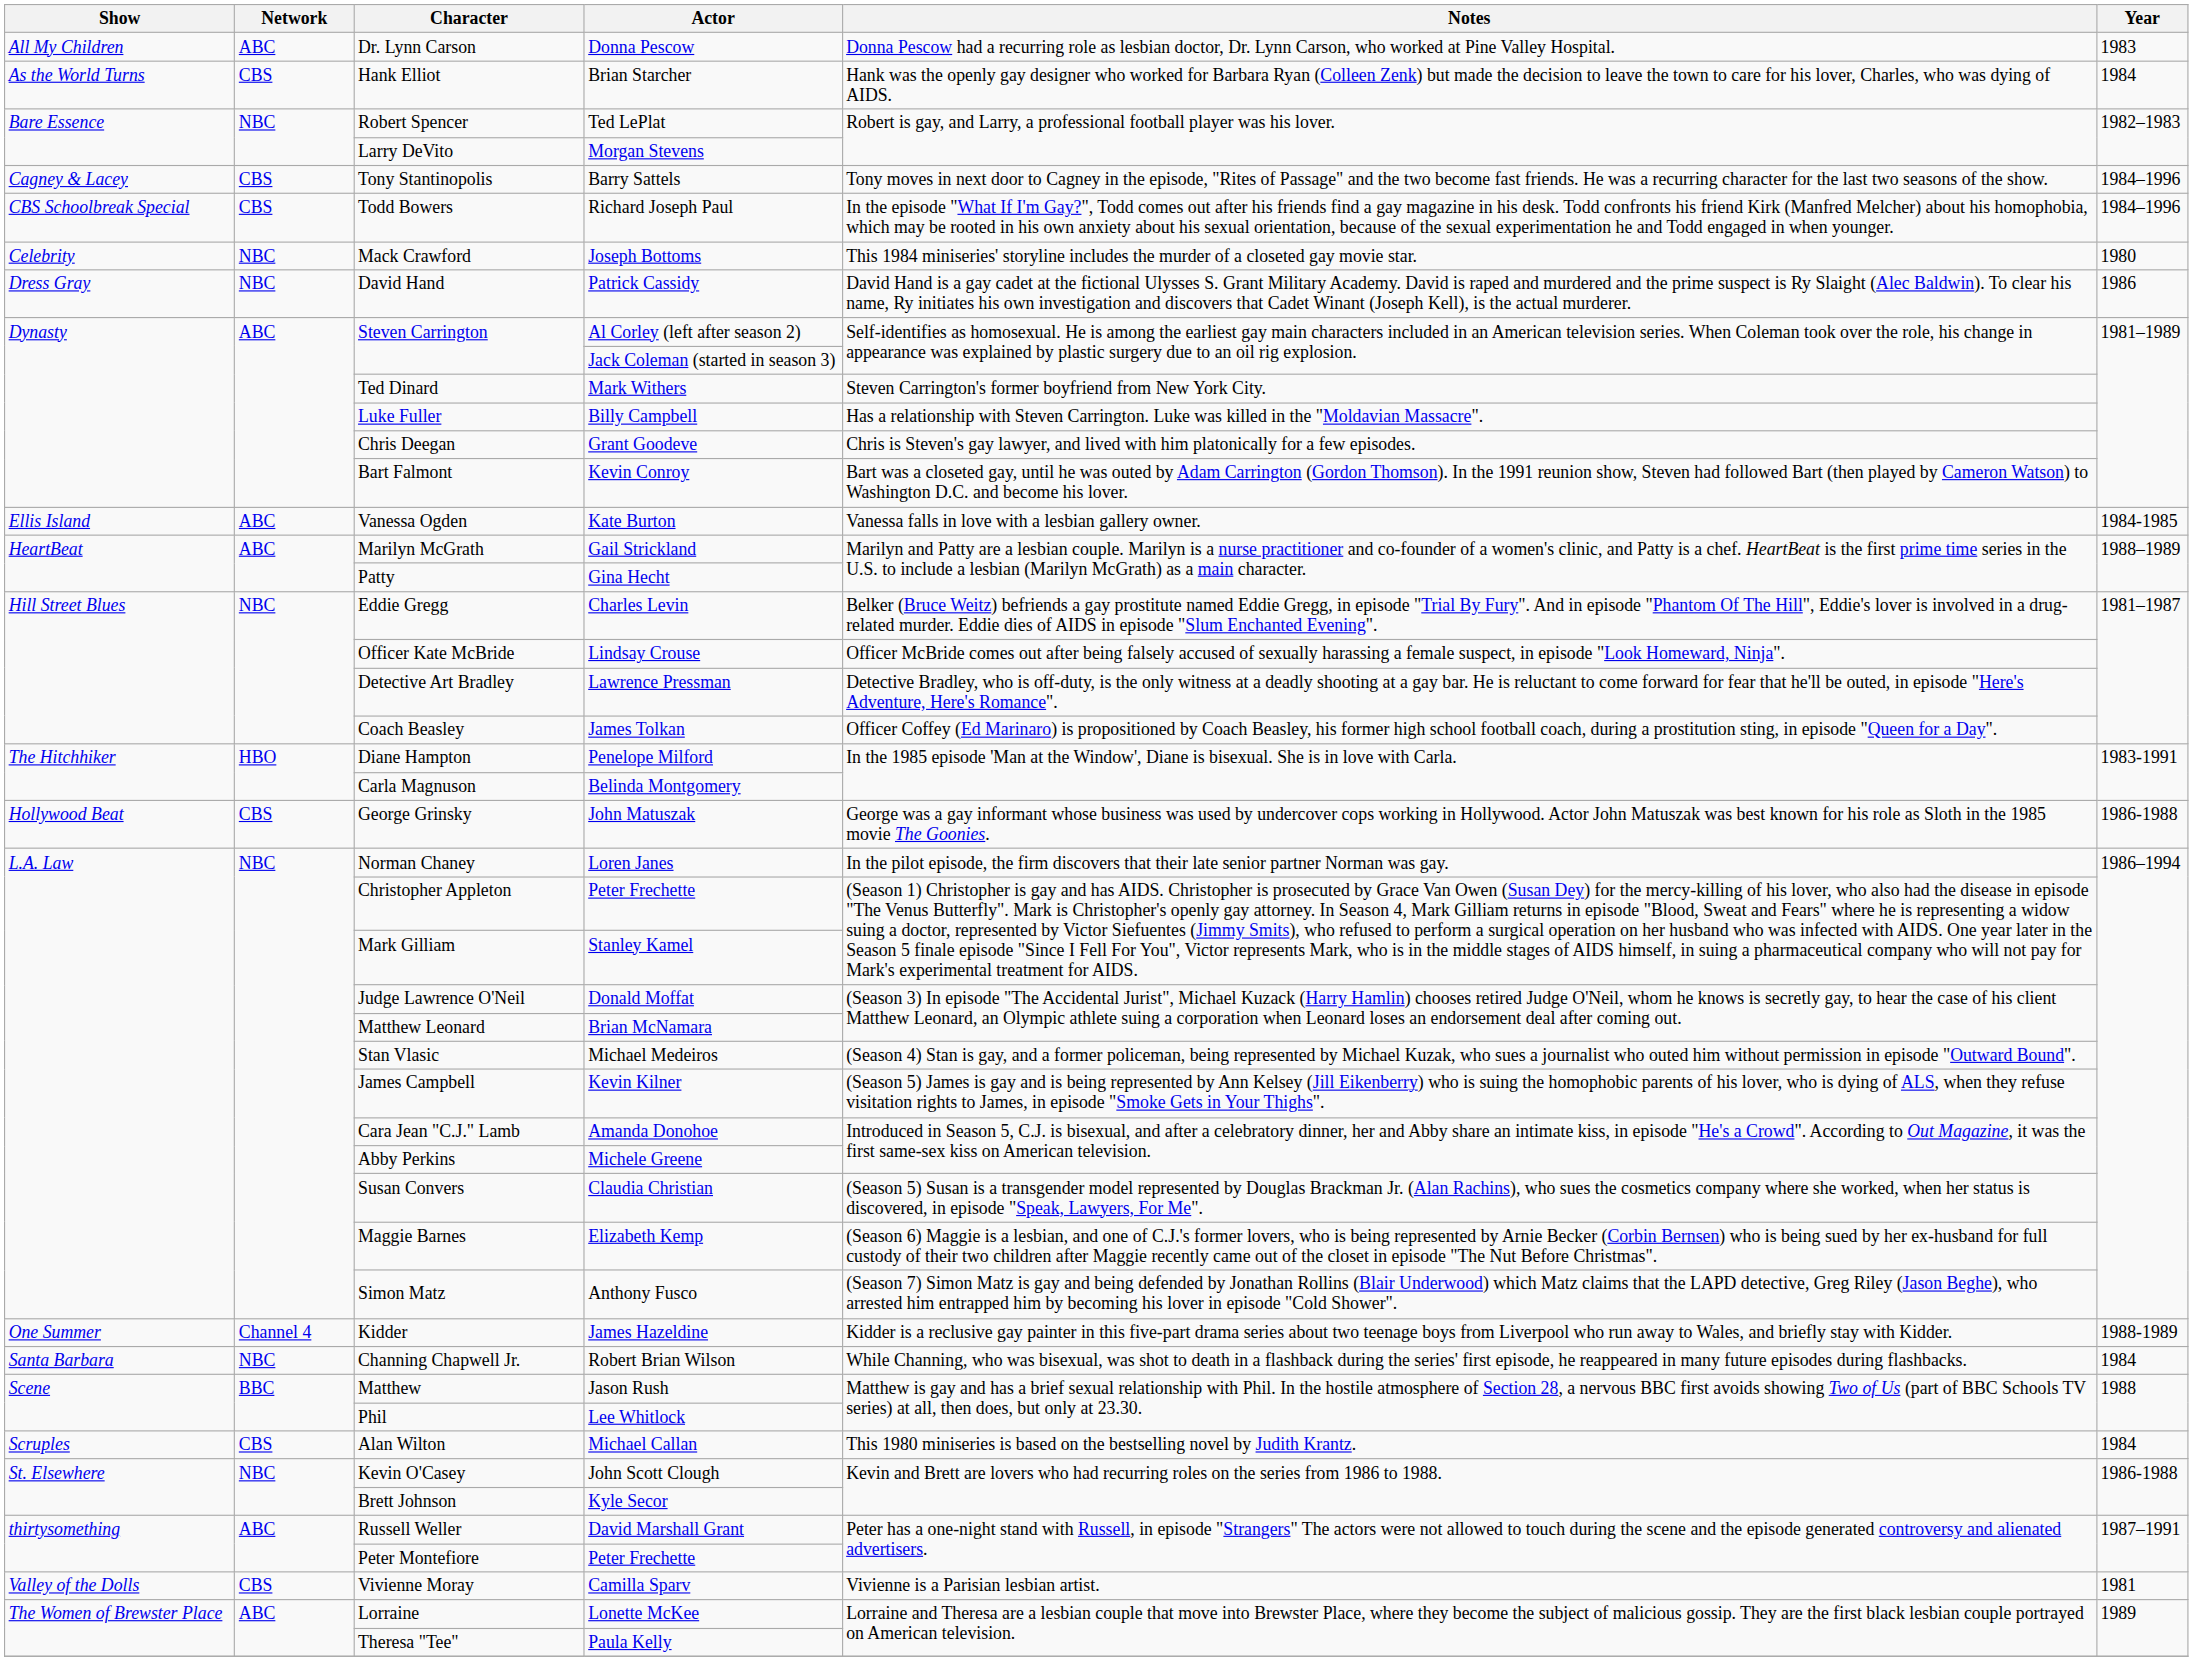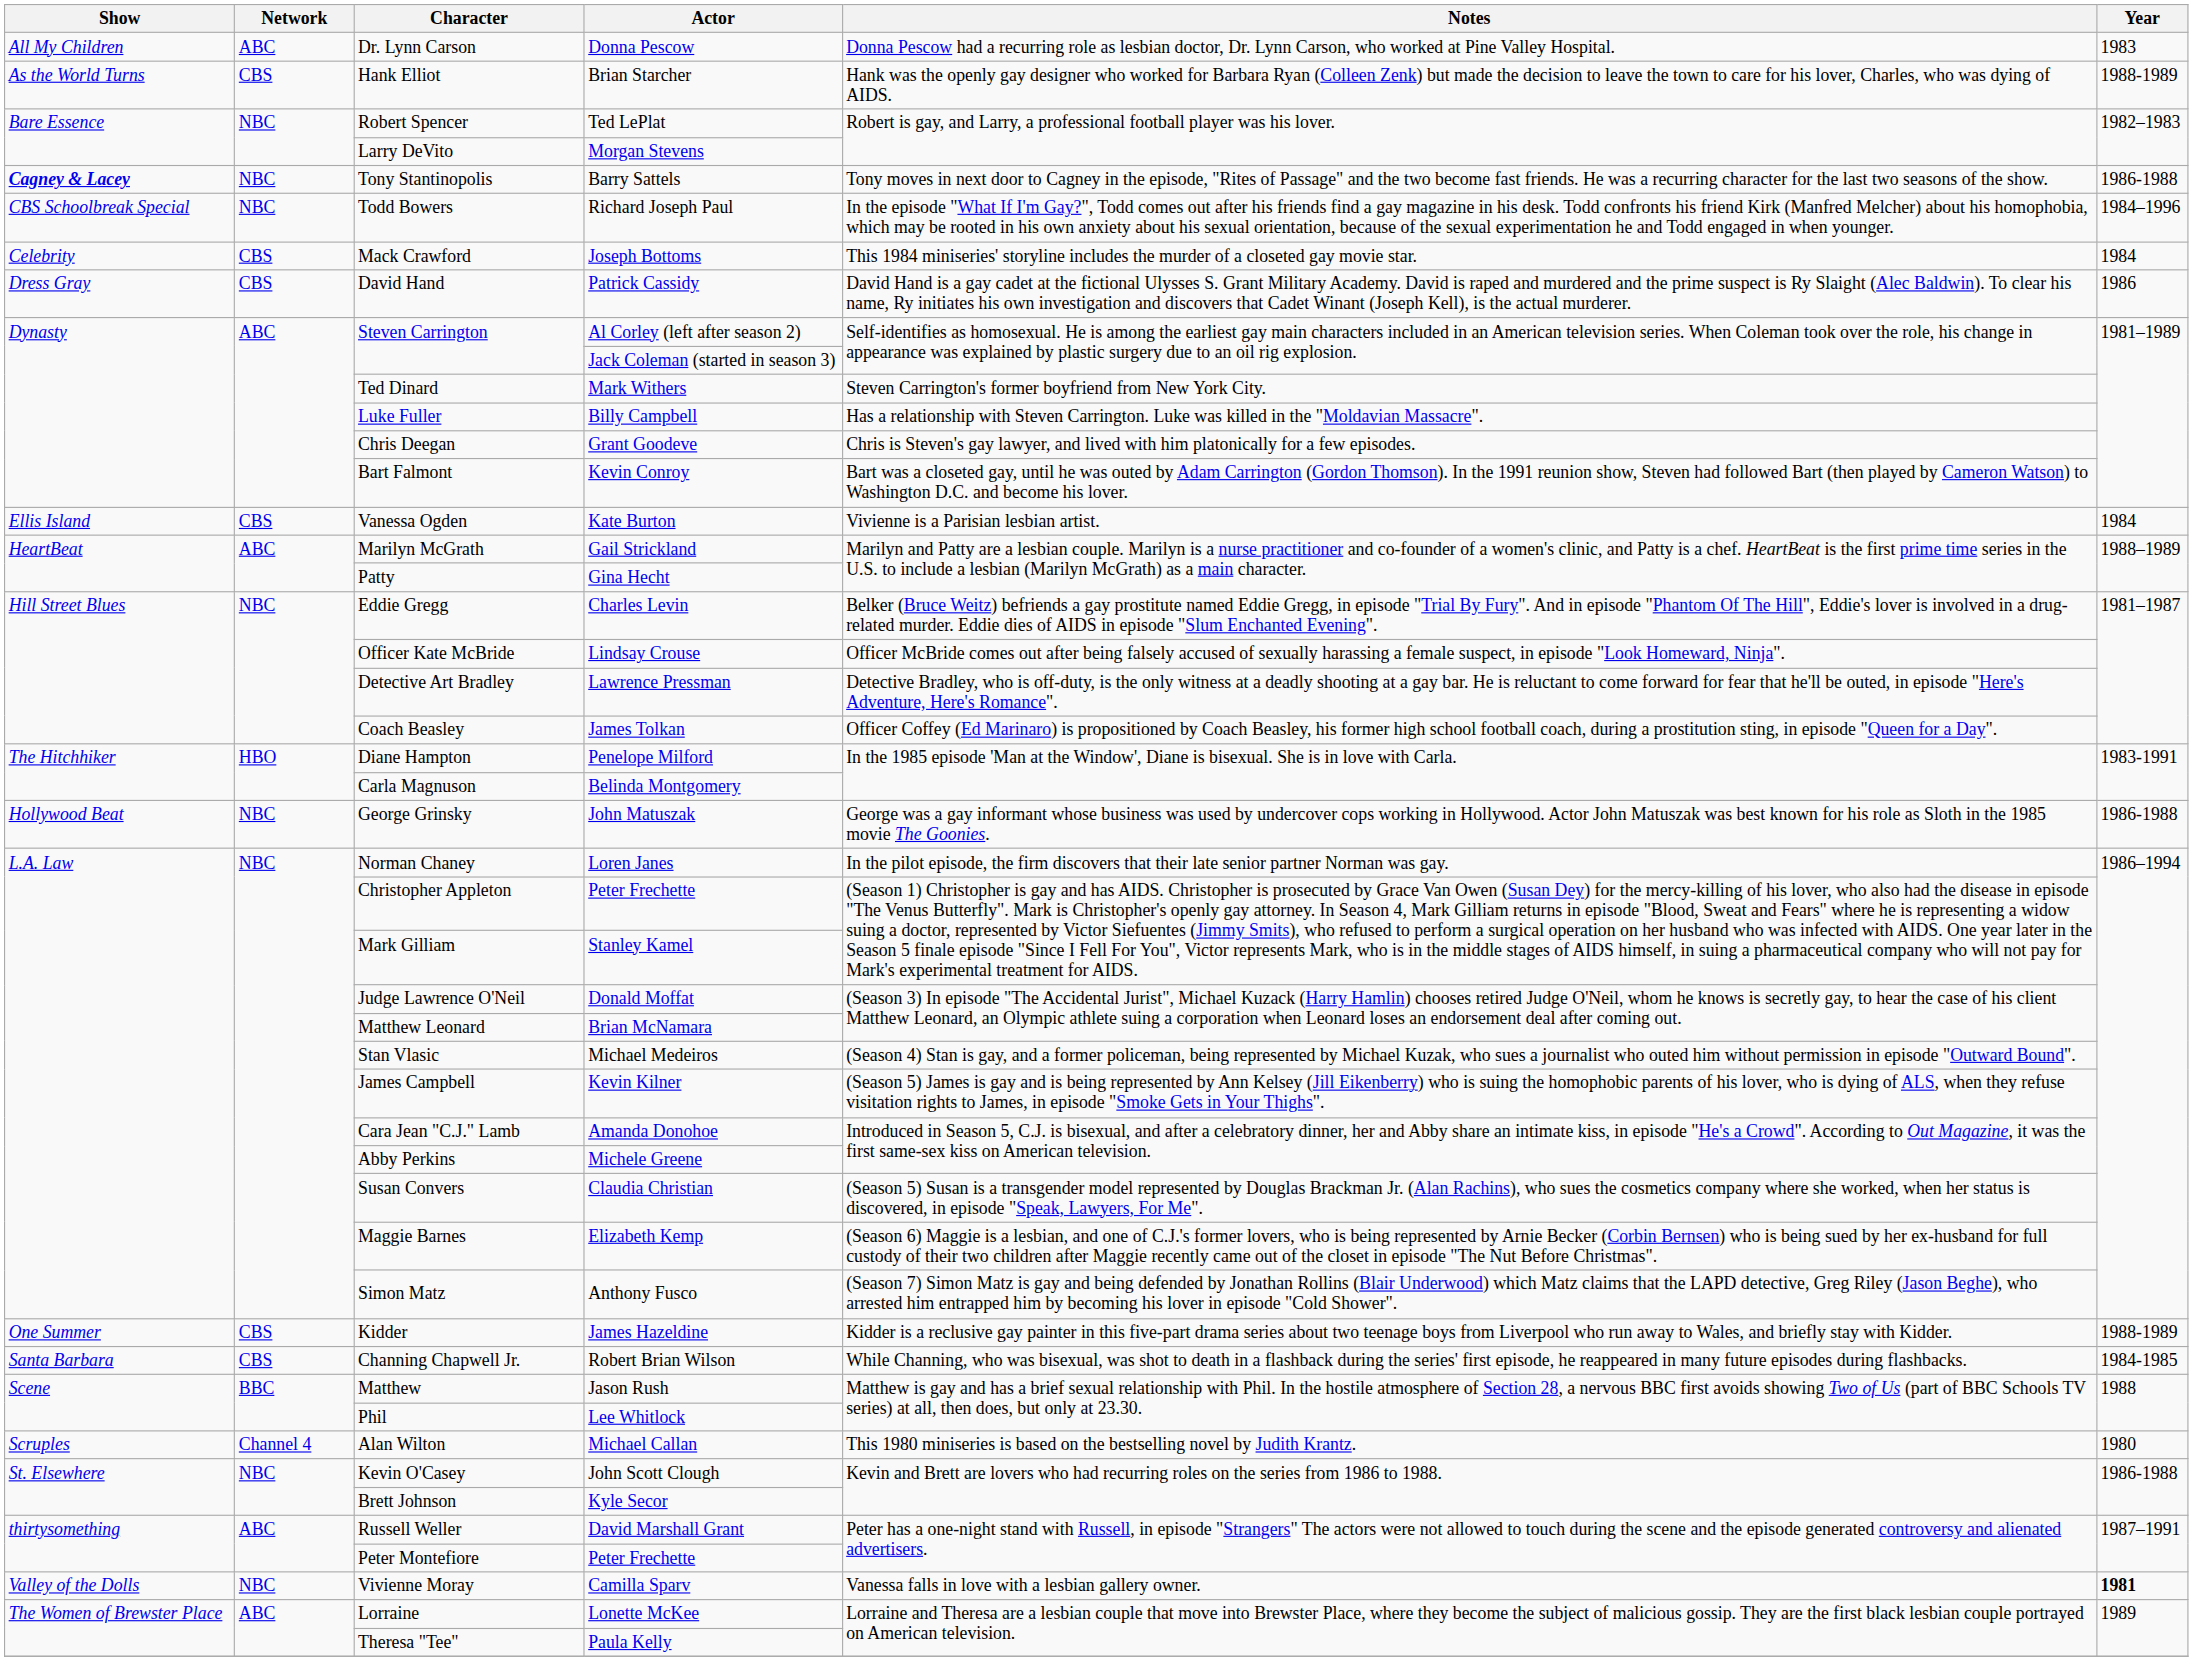(2118, 74) 1984 -> (2139, 74) 1988-1989
(68, 179) normal -> (69, 179) bold
(256, 179) CBS -> (257, 179) NBC
(2141, 179) 1984–1996 -> (2139, 179) 1986-1988
(256, 207) CBS -> (257, 207) NBC
(257, 255) NBC -> (256, 255) CBS
(2118, 255) 1980 -> (2118, 255) 1984
(257, 283) NBC -> (256, 283) CBS
(257, 520) ABC -> (256, 520) CBS
(1023, 520) Vanessa falls in love with a lesbian gallery owner. -> (973, 520) Vivienne is a Parisian lesbian artist.
(2139, 520) 1984-1985 -> (2118, 520) 1984
(256, 814) CBS -> (257, 814) NBC
(275, 1332) Channel 4 -> (256, 1332) CBS
(257, 1360) NBC -> (256, 1360) CBS
(2118, 1360) 1984 -> (2139, 1360) 1984-1985
(256, 1444) CBS -> (275, 1444) Channel 4
(2118, 1444) 1984 -> (2118, 1444) 1980
(256, 1585) CBS -> (257, 1585) NBC
(973, 1585) Vivienne is a Parisian lesbian artist. -> (1023, 1585) Vanessa falls in love with a lesbian gallery owner.
(2118, 1585) normal -> (2118, 1585) bold
